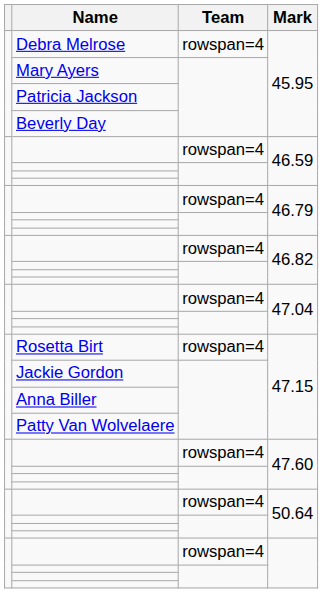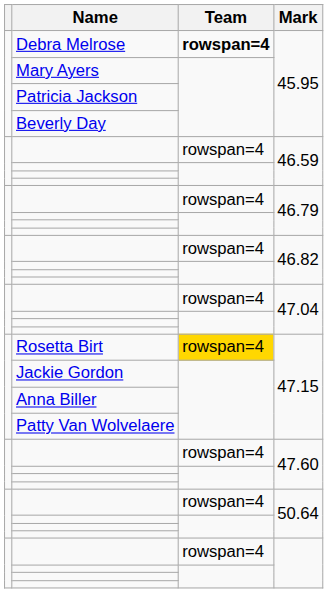(223, 44) normal -> (226, 44) bold
(223, 347) no background -> (223, 347) gold background
